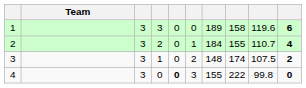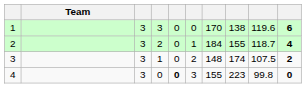(214, 28) 189 -> (214, 28) 170
(237, 28) 158 -> (237, 28) 138
(263, 43) 110.7 -> (263, 43) 118.7
(237, 75) 222 -> (237, 75) 223
